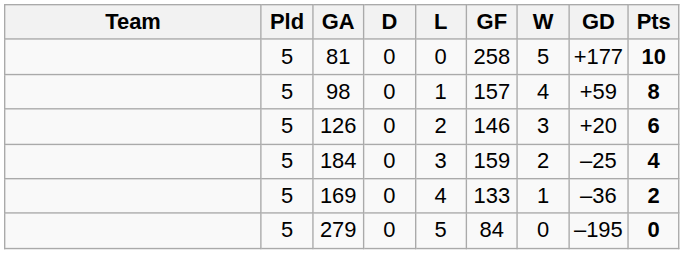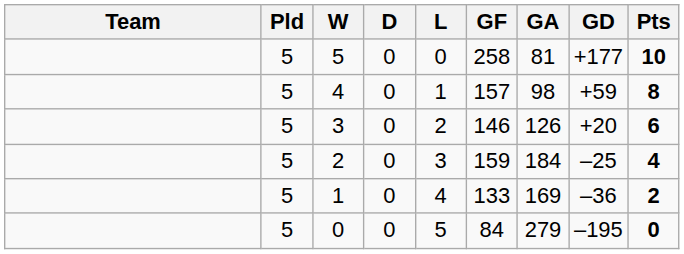columns swapped: (543, 21) <-> (338, 21)
